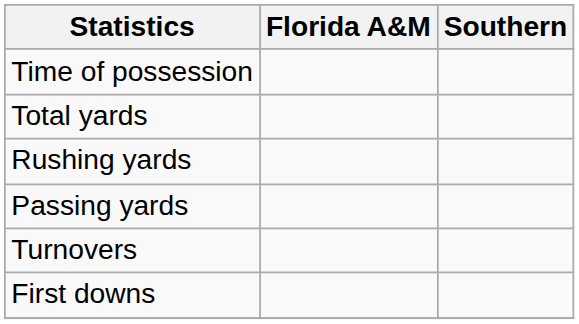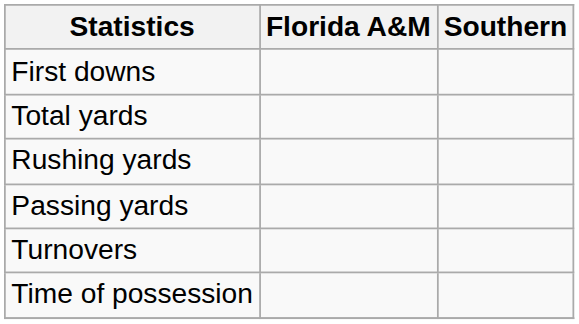rows swapped: (83, 294) <-> (132, 71)
